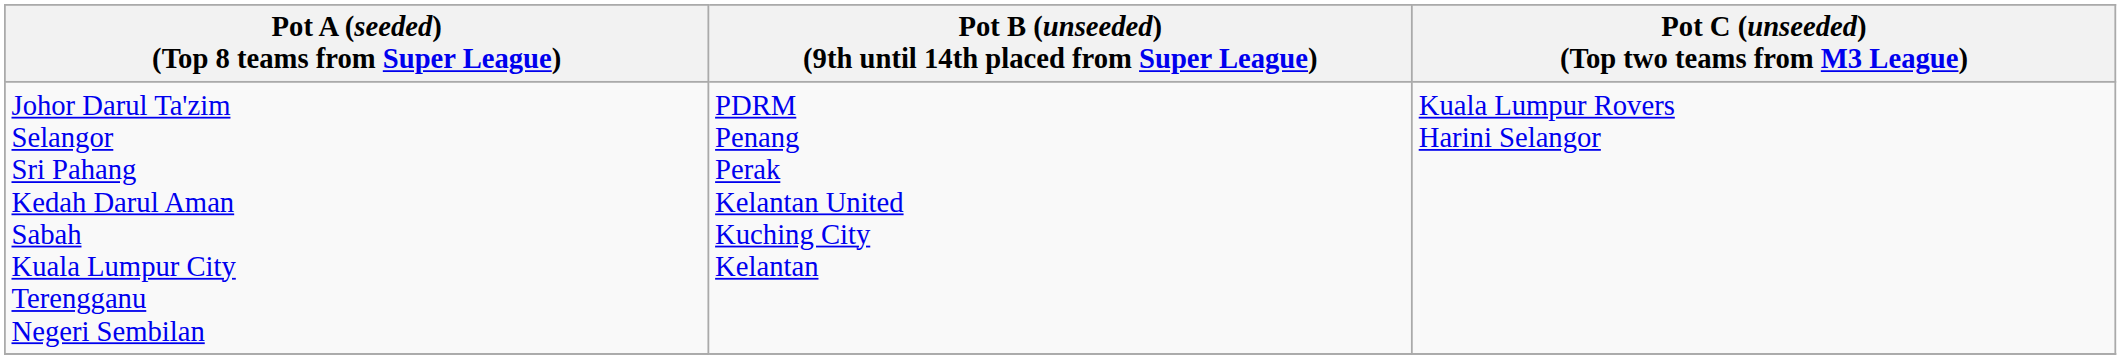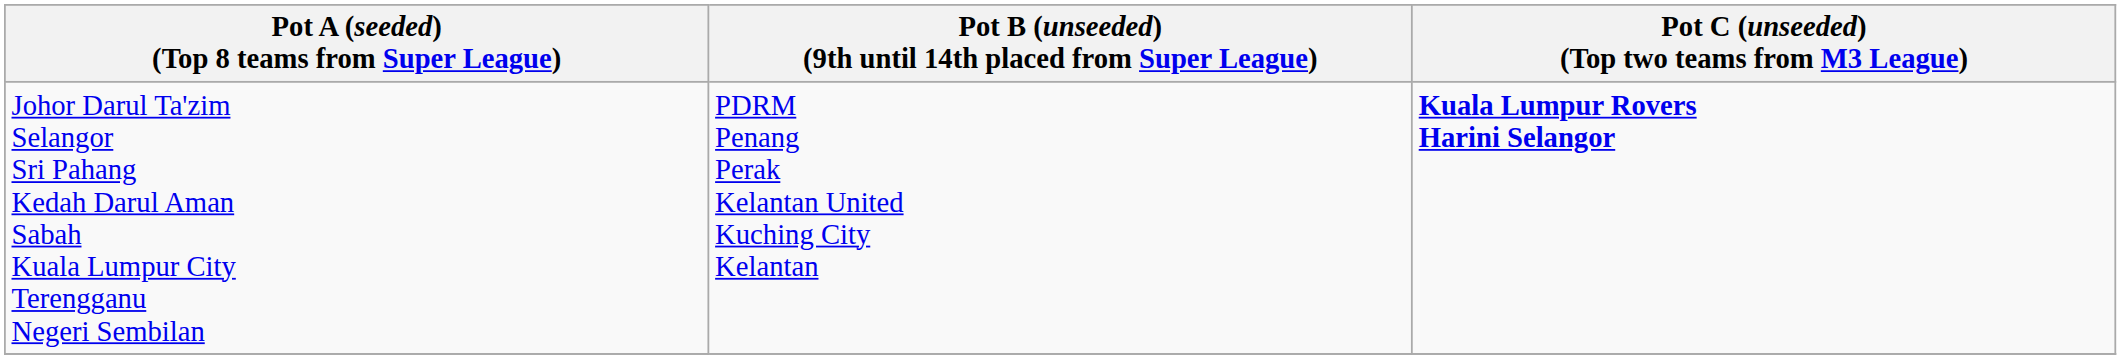(1547, 120) normal -> (1558, 120) bold
